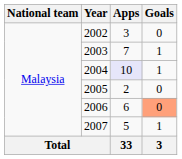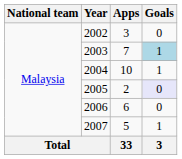(159, 51) no background -> (159, 51) lightblue background
(126, 70) lavender background -> (126, 70) no background
(159, 88) no background -> (159, 88) lavender background
(159, 107) lightsalmon background -> (159, 107) no background
